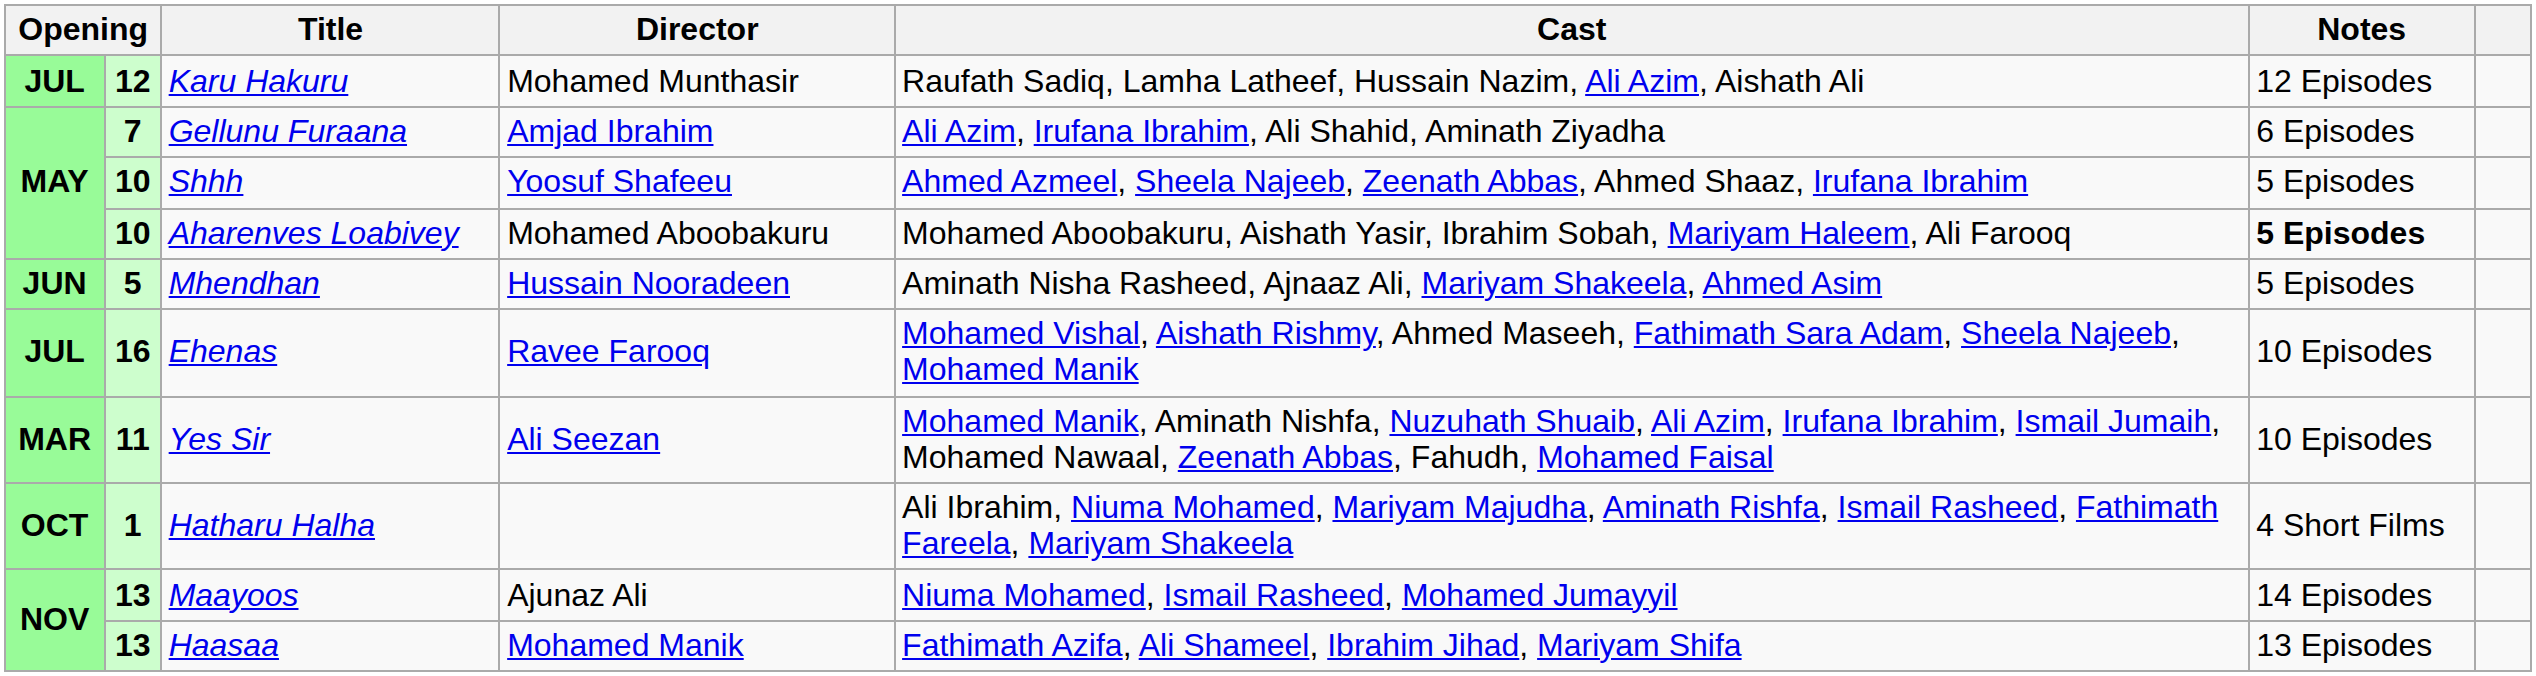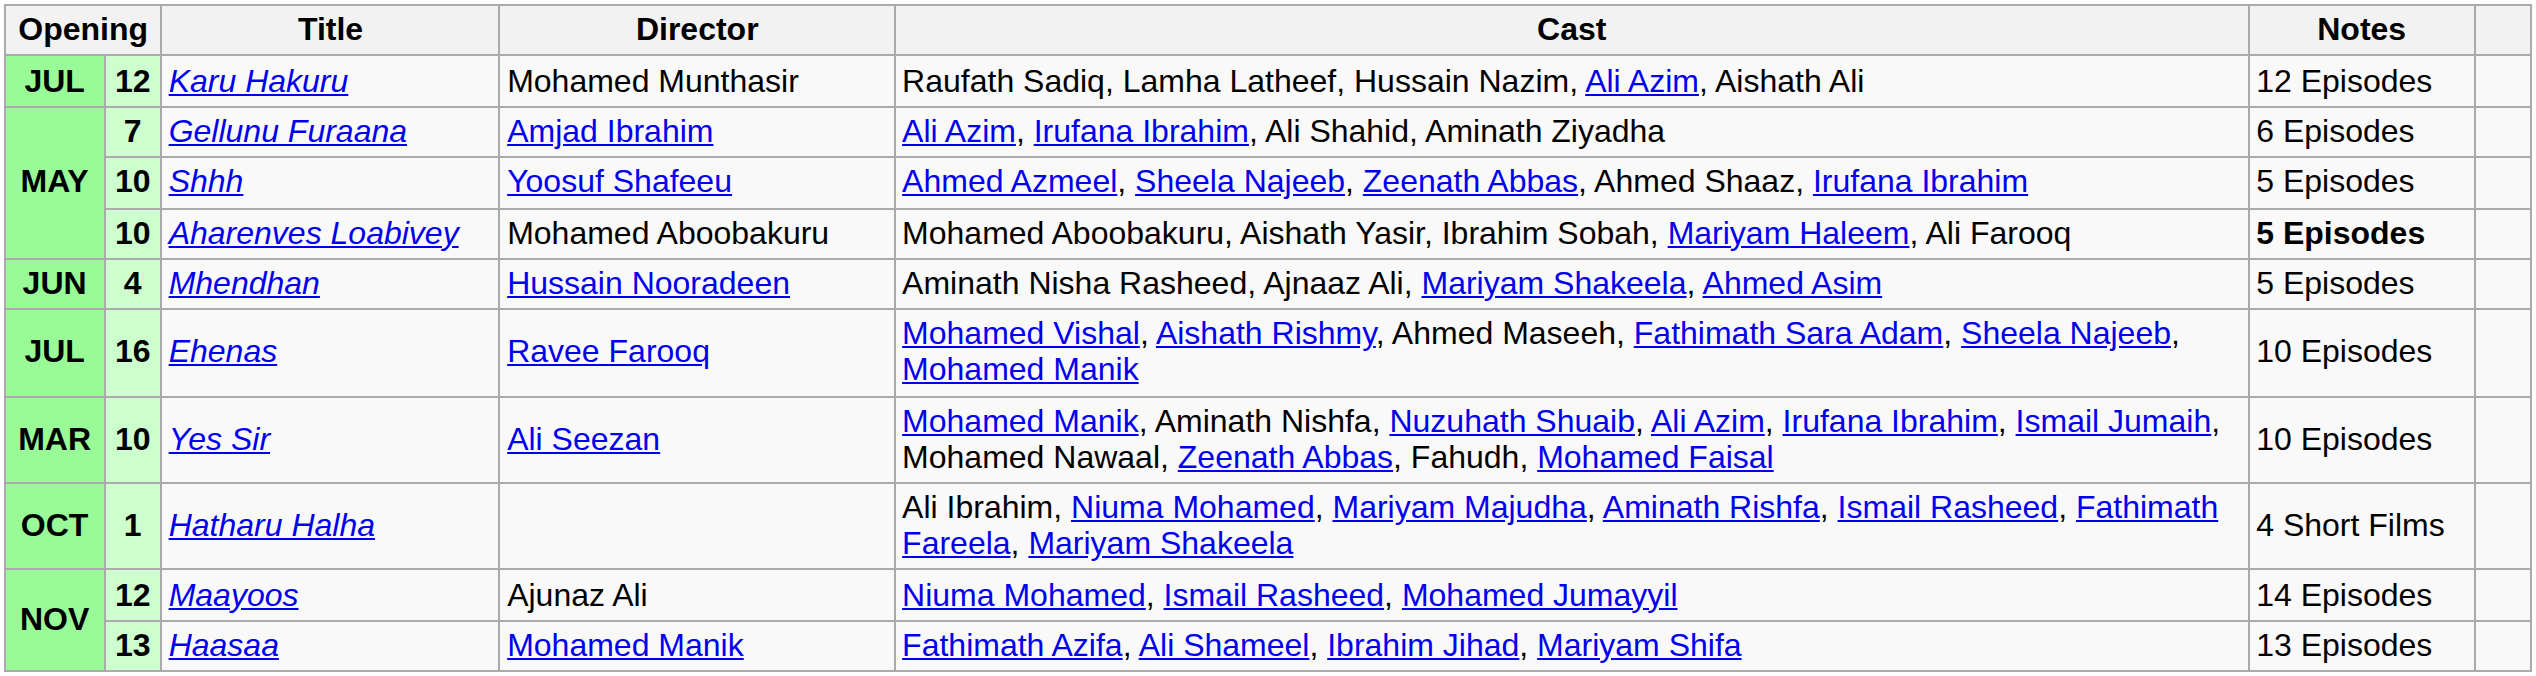(133, 283) 5 -> (133, 283) 4
(133, 439) 11 -> (133, 439) 10
(133, 594) 13 -> (133, 594) 12
